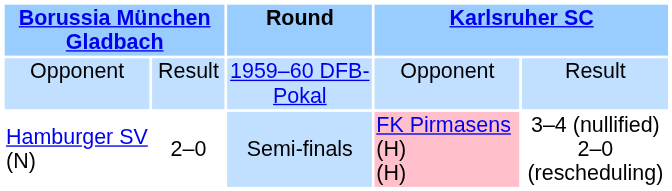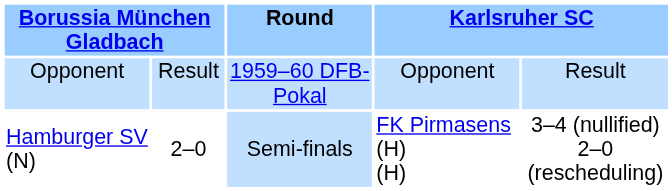(444, 149) pink background -> (444, 149) no background
